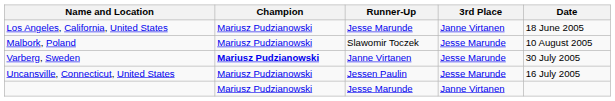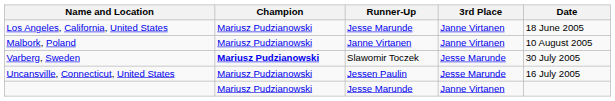(383, 43) Slawomir Toczek -> (379, 43) Janne Virtanen
(473, 43) Jesse Marunde -> (472, 43) Janne Virtanen
(379, 58) Janne Virtanen -> (383, 58) Slawomir Toczek
